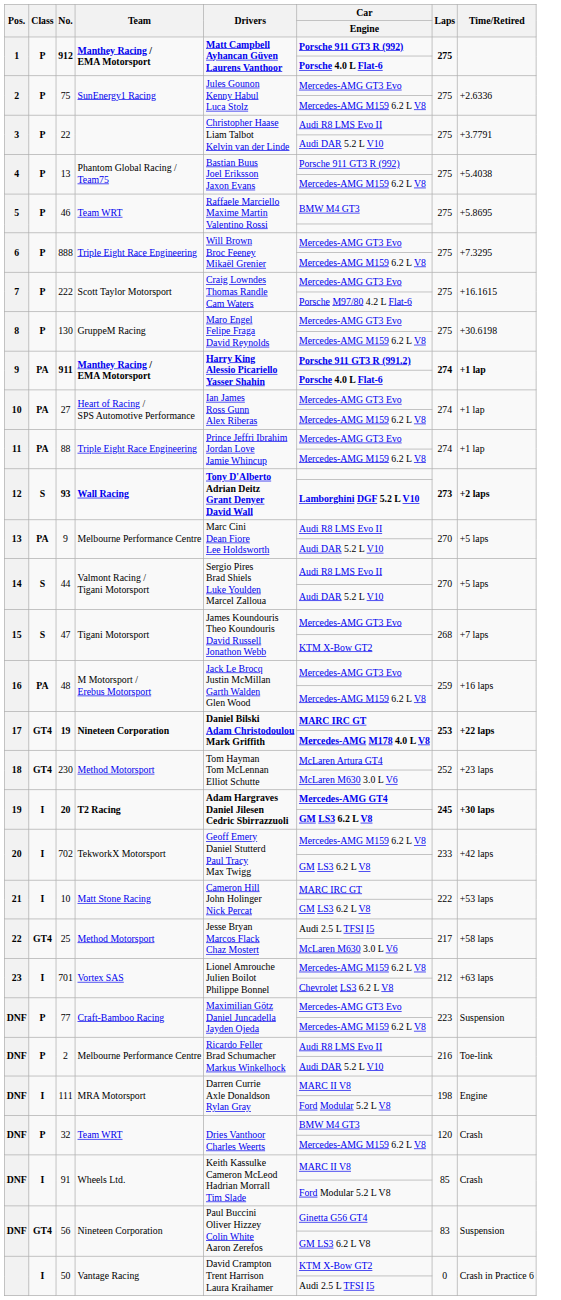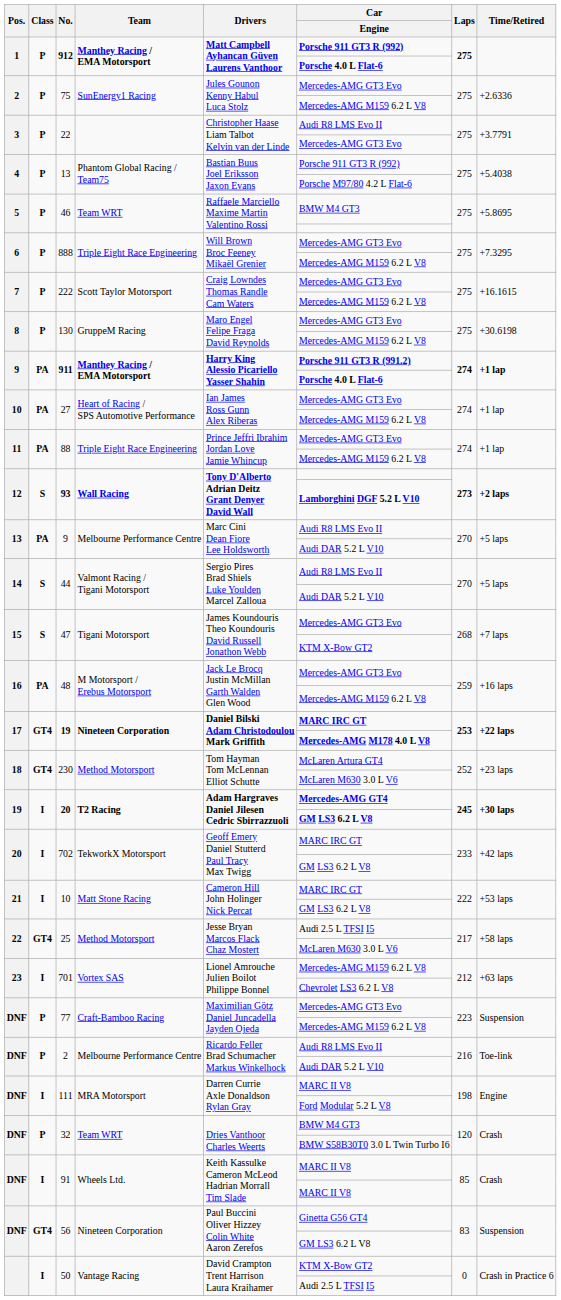(341, 145) Audi DAR 5.2 L V10 -> (350, 145) Mercedes-AMG GT3 Evo
(362, 184) Mercedes-AMG M159 6.2 L V8 -> (355, 184) Porsche M97/80 4.2 L Flat-6
(355, 302) Porsche M97/80 4.2 L Flat-6 -> (362, 302) Mercedes-AMG M159 6.2 L V8
(362, 842) Mercedes-AMG M159 6.2 L V8 -> (331, 842) MARC IRC GT
(362, 1145) Mercedes-AMG M159 6.2 L V8 -> (374, 1145) BMW S58B30T0 3.0 L Twin Turbo I6
(345, 1193) Ford Modular 5.2 L V8 -> (325, 1193) MARC II V8
